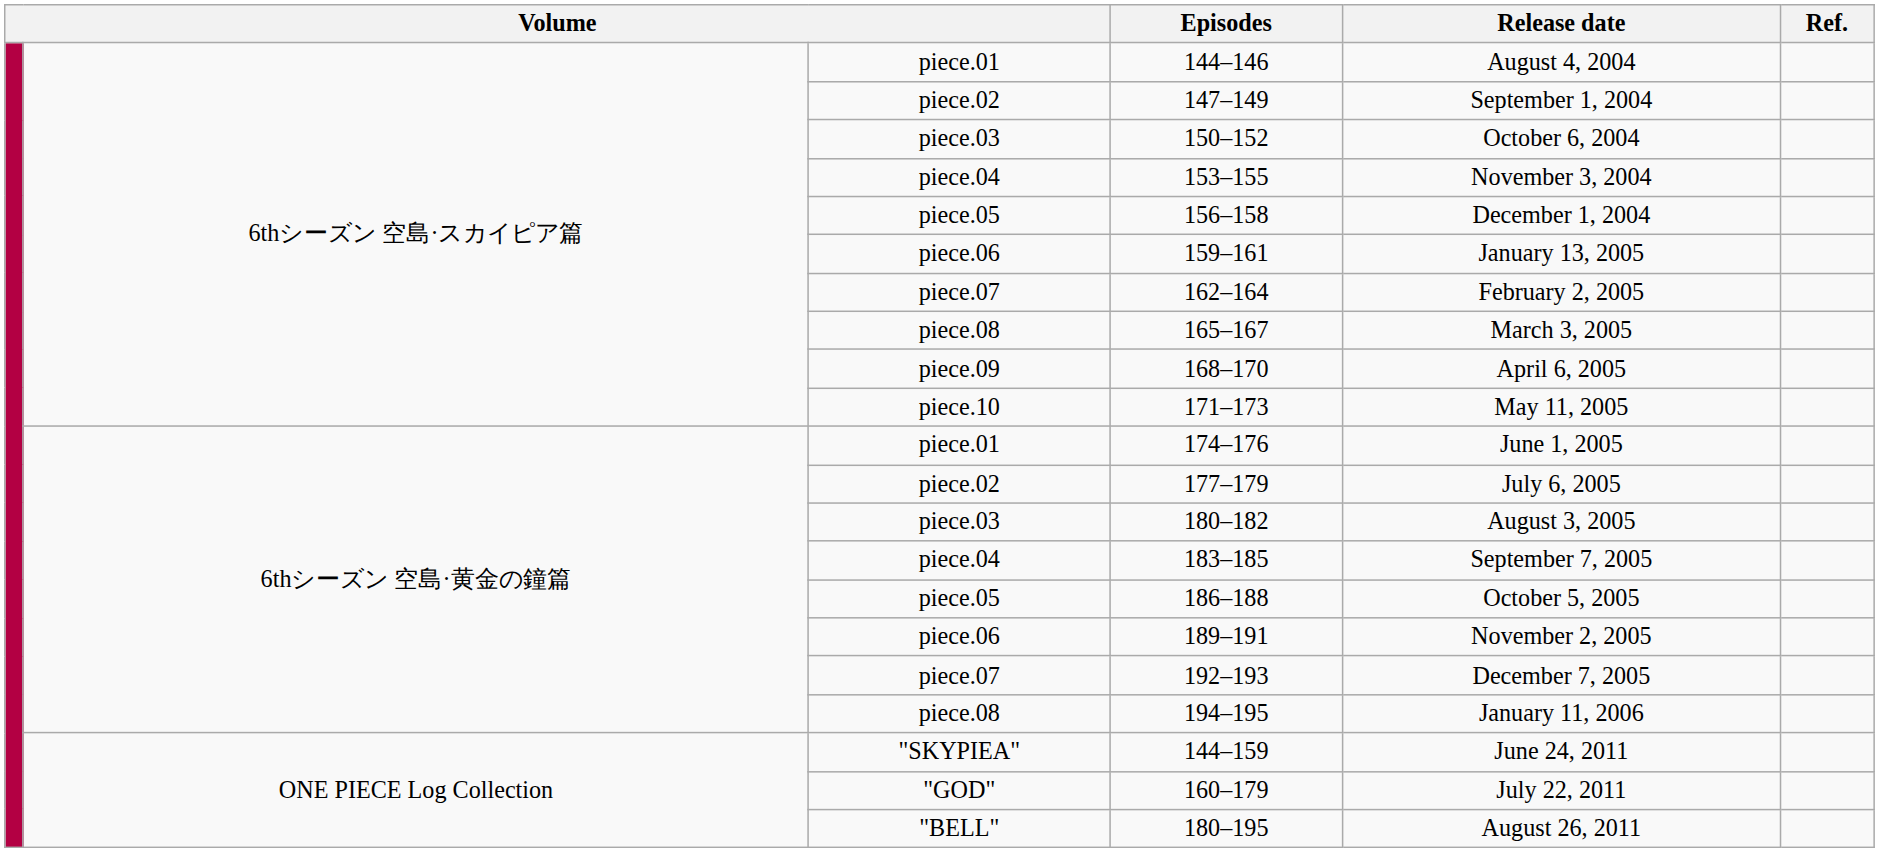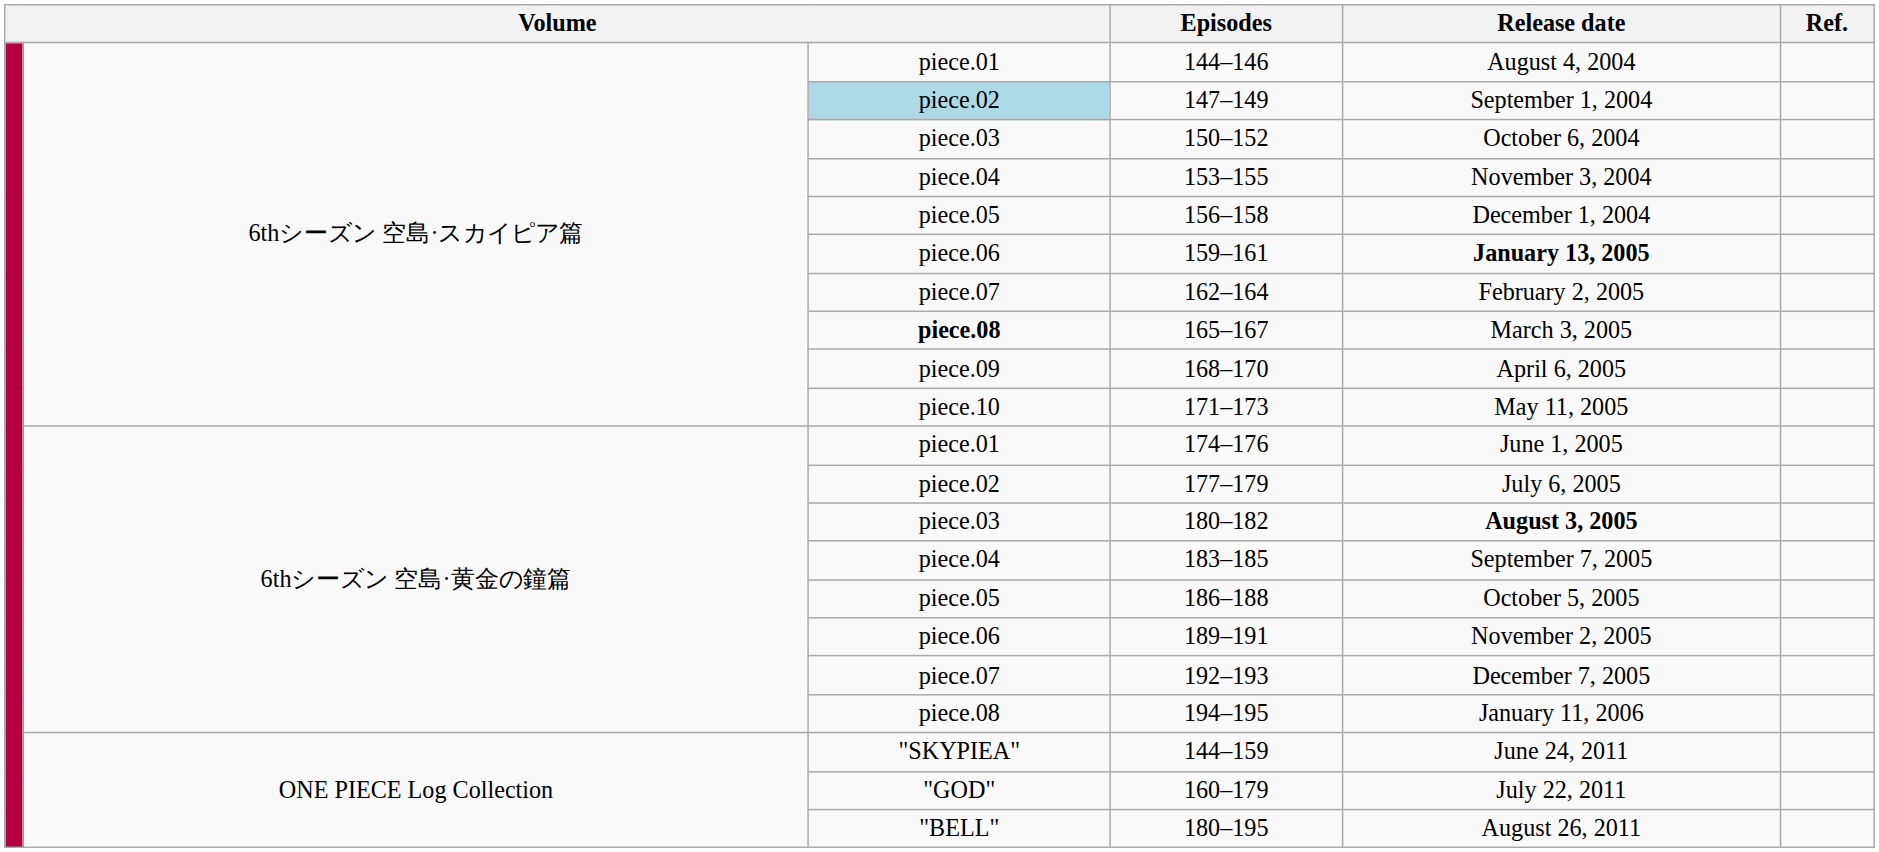(959, 100) no background -> (959, 100) lightblue background
(1561, 253) normal -> (1561, 253) bold
(959, 330) normal -> (959, 330) bold
(1561, 521) normal -> (1561, 521) bold
